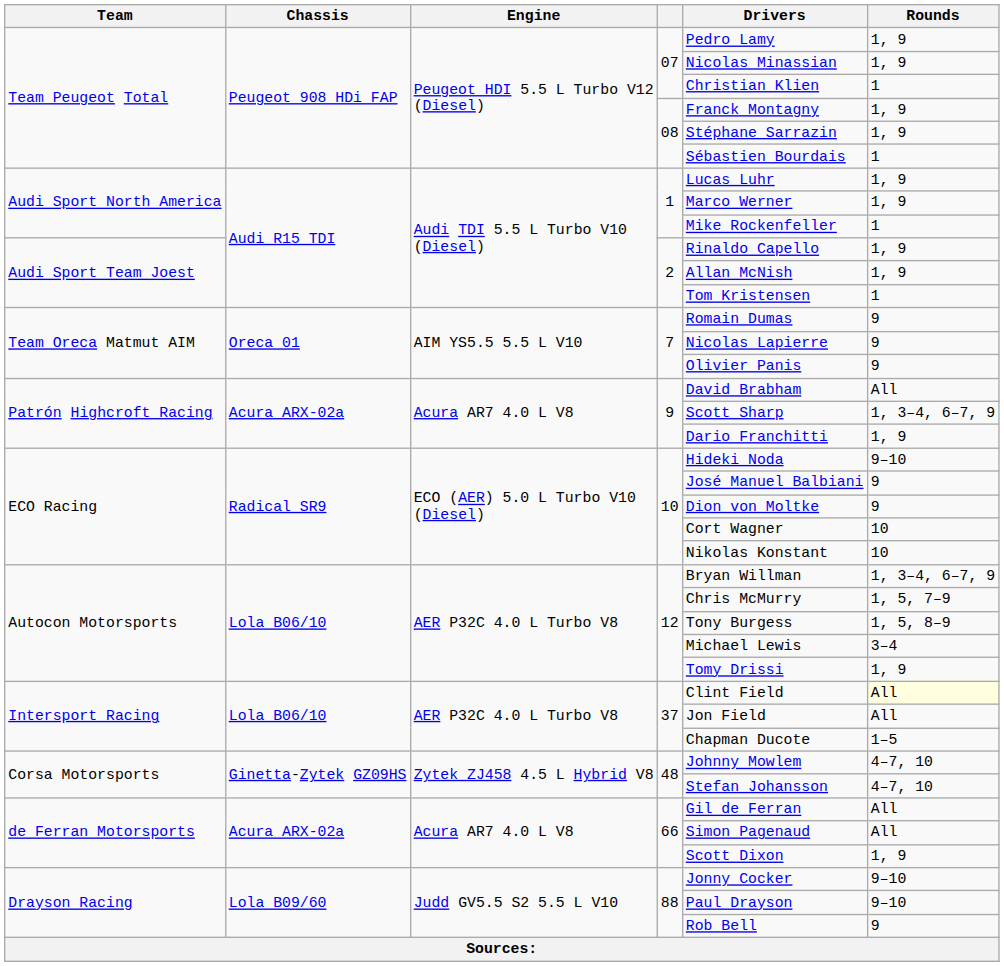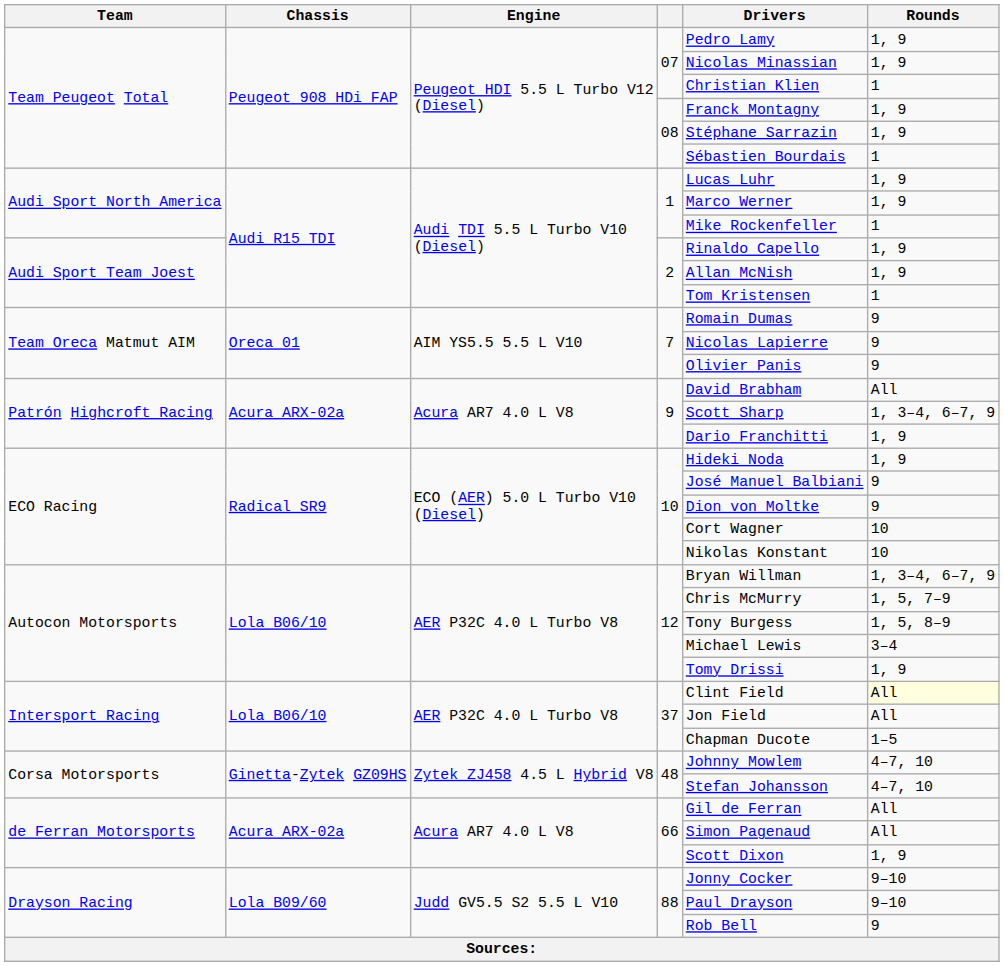(889, 460) 9–10 -> (889, 460) 1, 9
